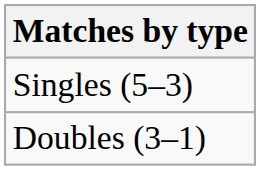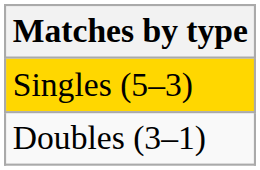(103, 84) no background -> (103, 84) gold background
